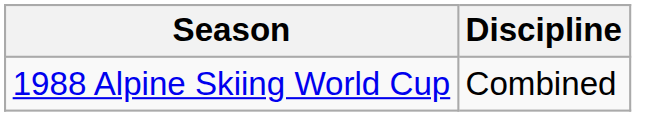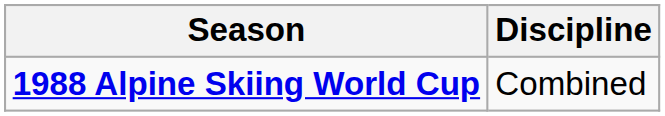(231, 83) normal -> (246, 83) bold
